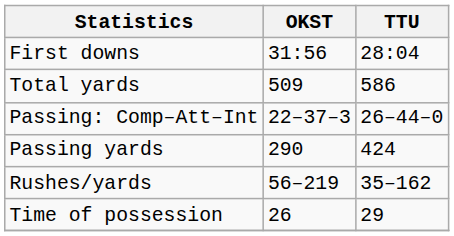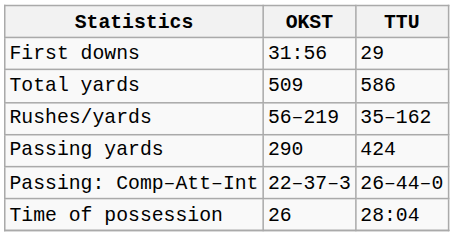(390, 54) 28:04 -> (372, 54) 29
rows swapped: (81, 183) <-> (134, 118)
(372, 215) 29 -> (390, 215) 28:04
